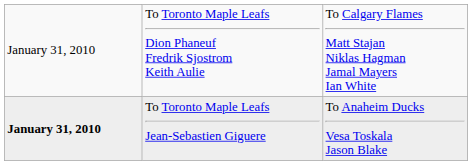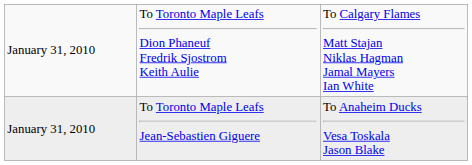(54, 128) bold -> (51, 128) normal
